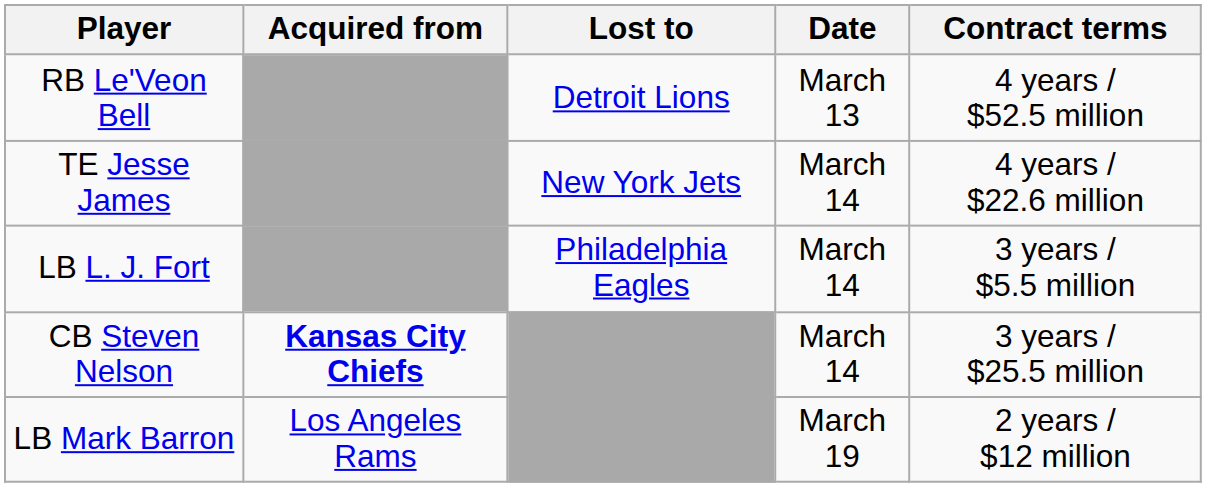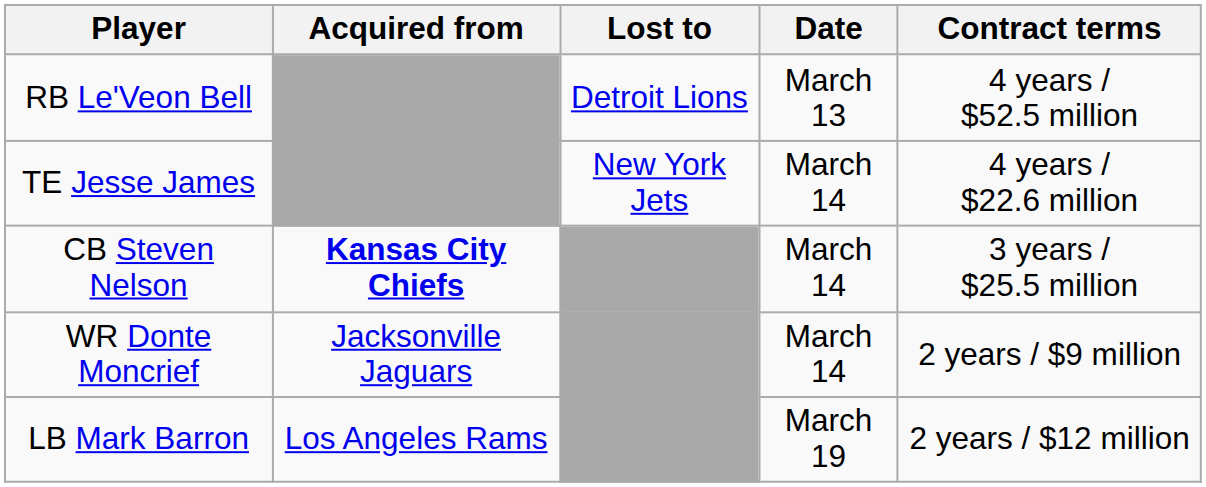- row: (124, 268)
+ row: (139, 353)
